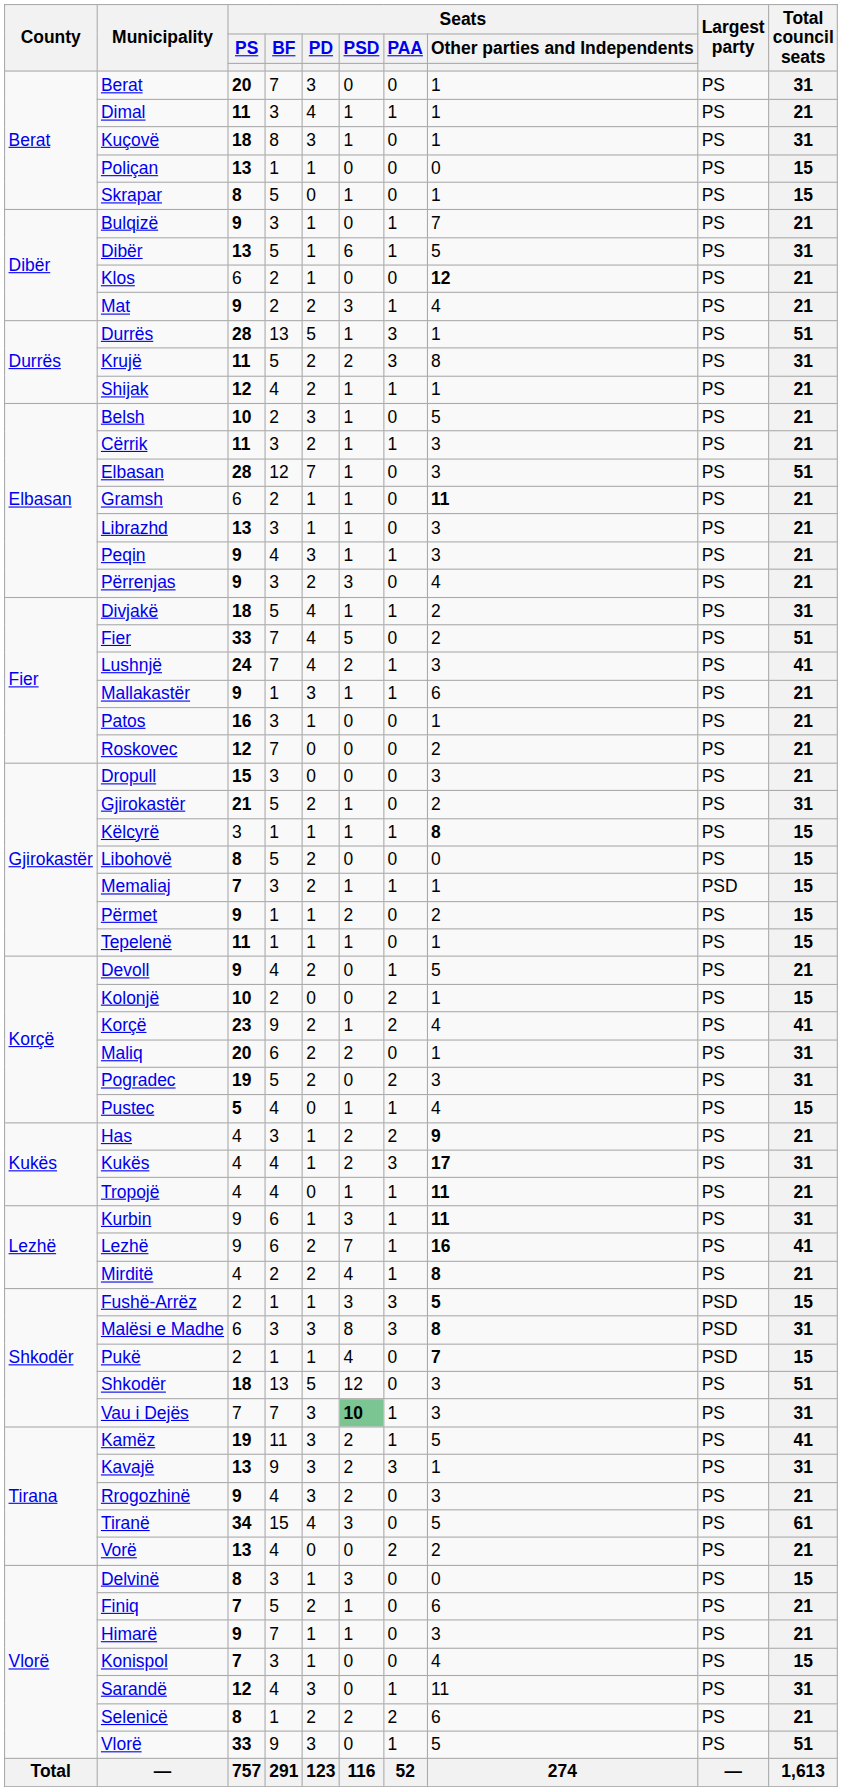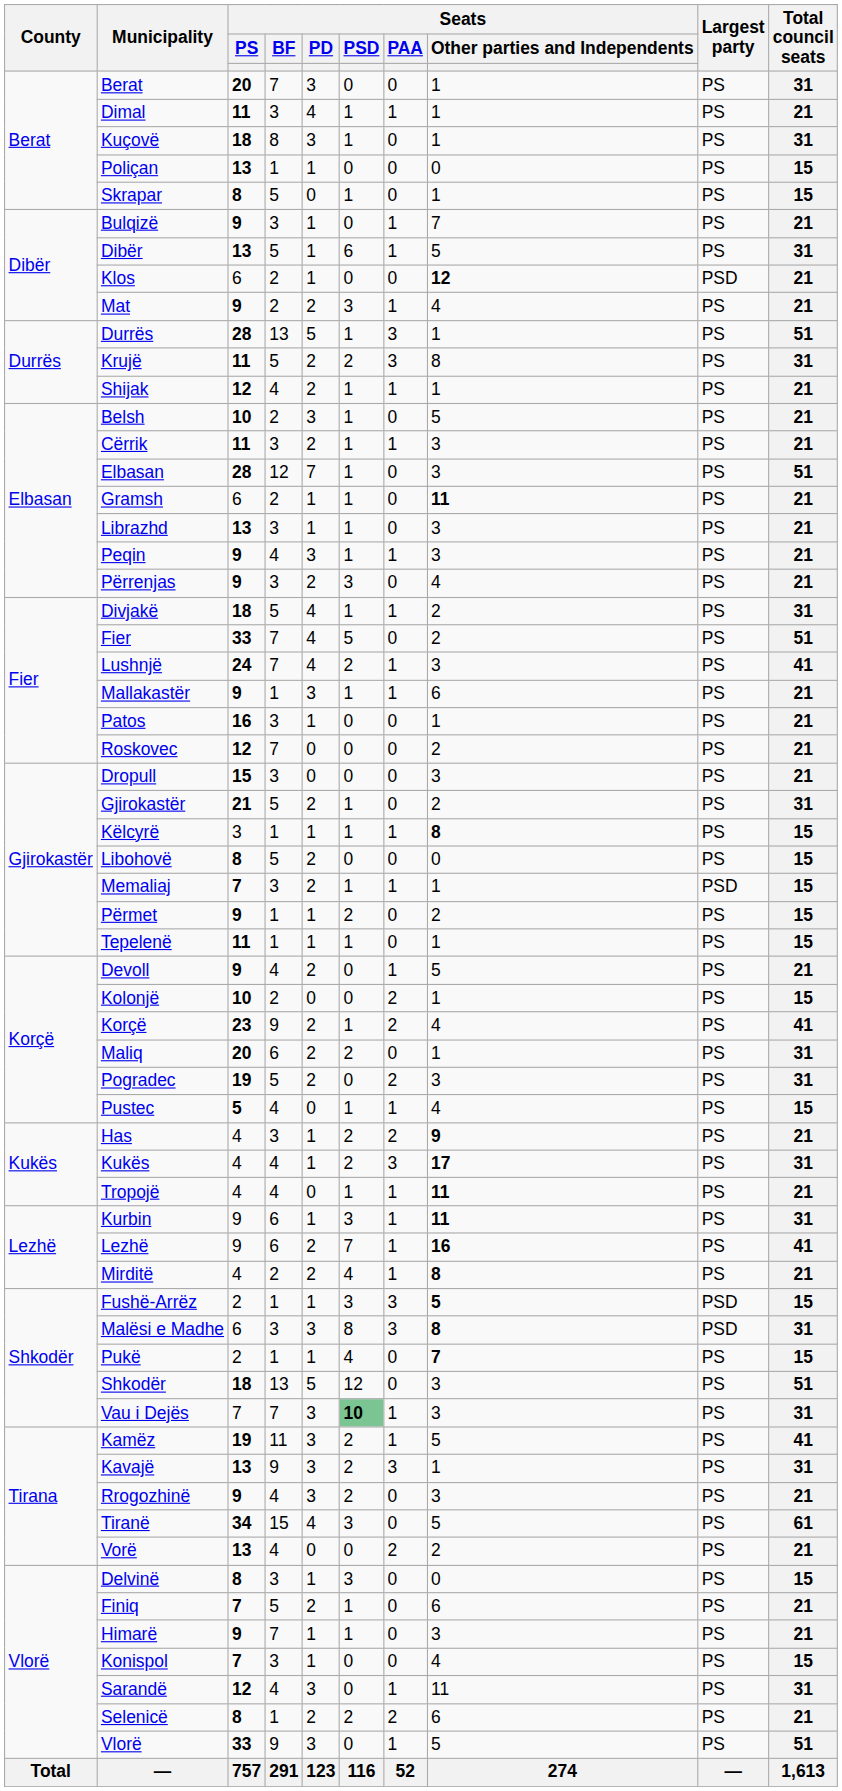(713, 278) PS -> (720, 278) PSD
(720, 1357) PSD -> (713, 1357) PS
